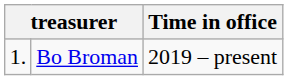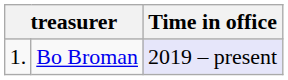(213, 56) no background -> (213, 56) lavender background
